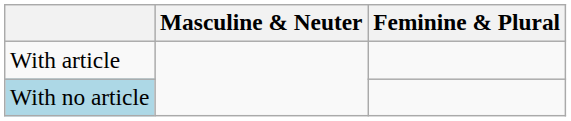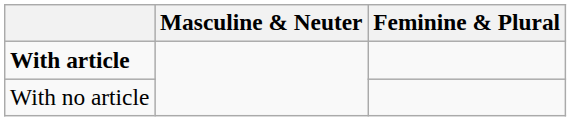(65, 60) normal -> (70, 60) bold
(80, 97) lightblue background -> (80, 97) no background
